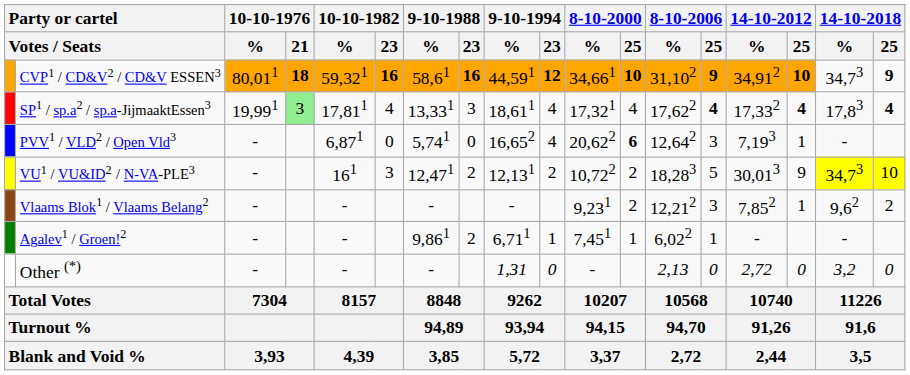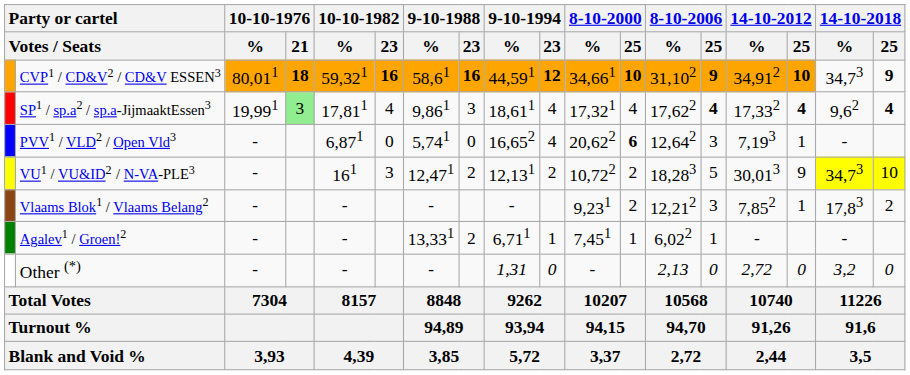(431, 108) 13,331 -> (431, 108) 9,861
(844, 108) 17,83 -> (844, 108) 9,62
(844, 205) 9,62 -> (844, 205) 17,83
(431, 237) 9,861 -> (431, 237) 13,331
